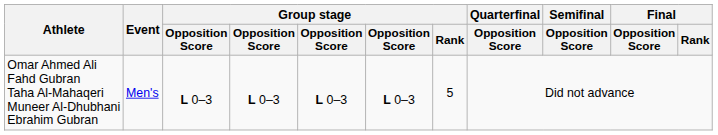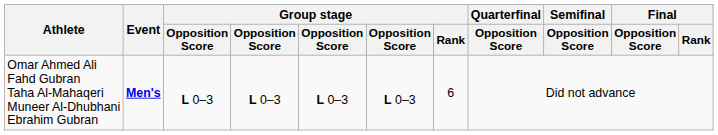(142, 93) normal -> (143, 93) bold
(450, 93) 5 -> (451, 93) 6
